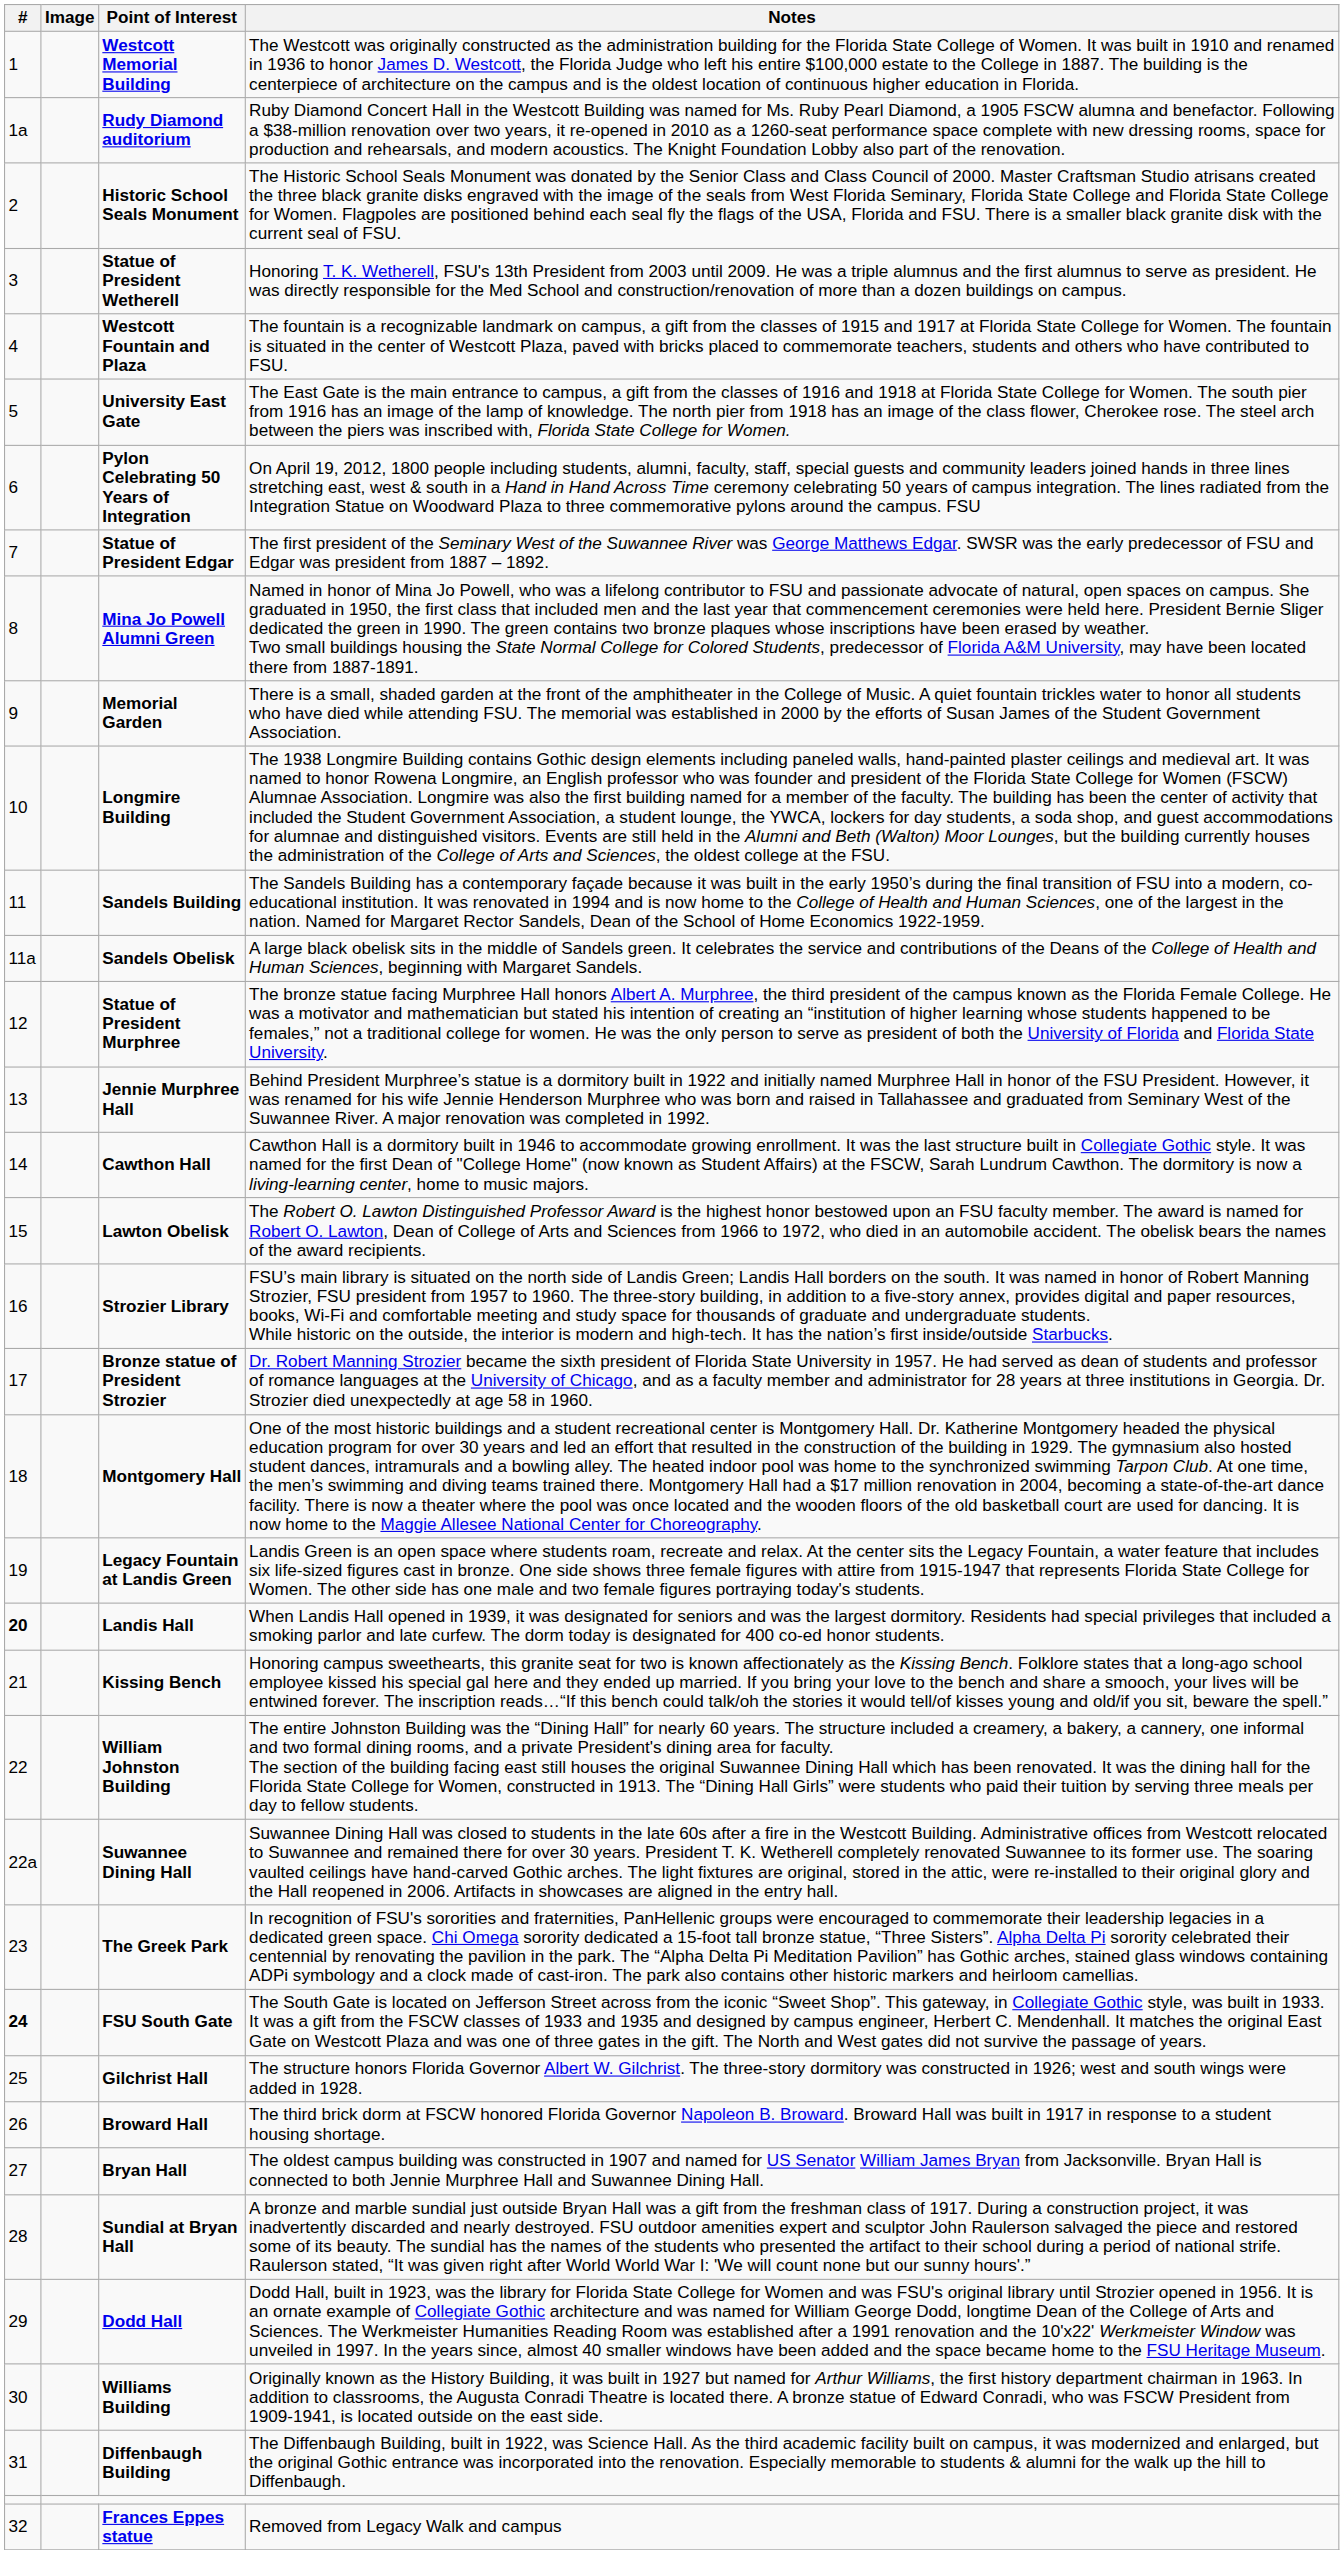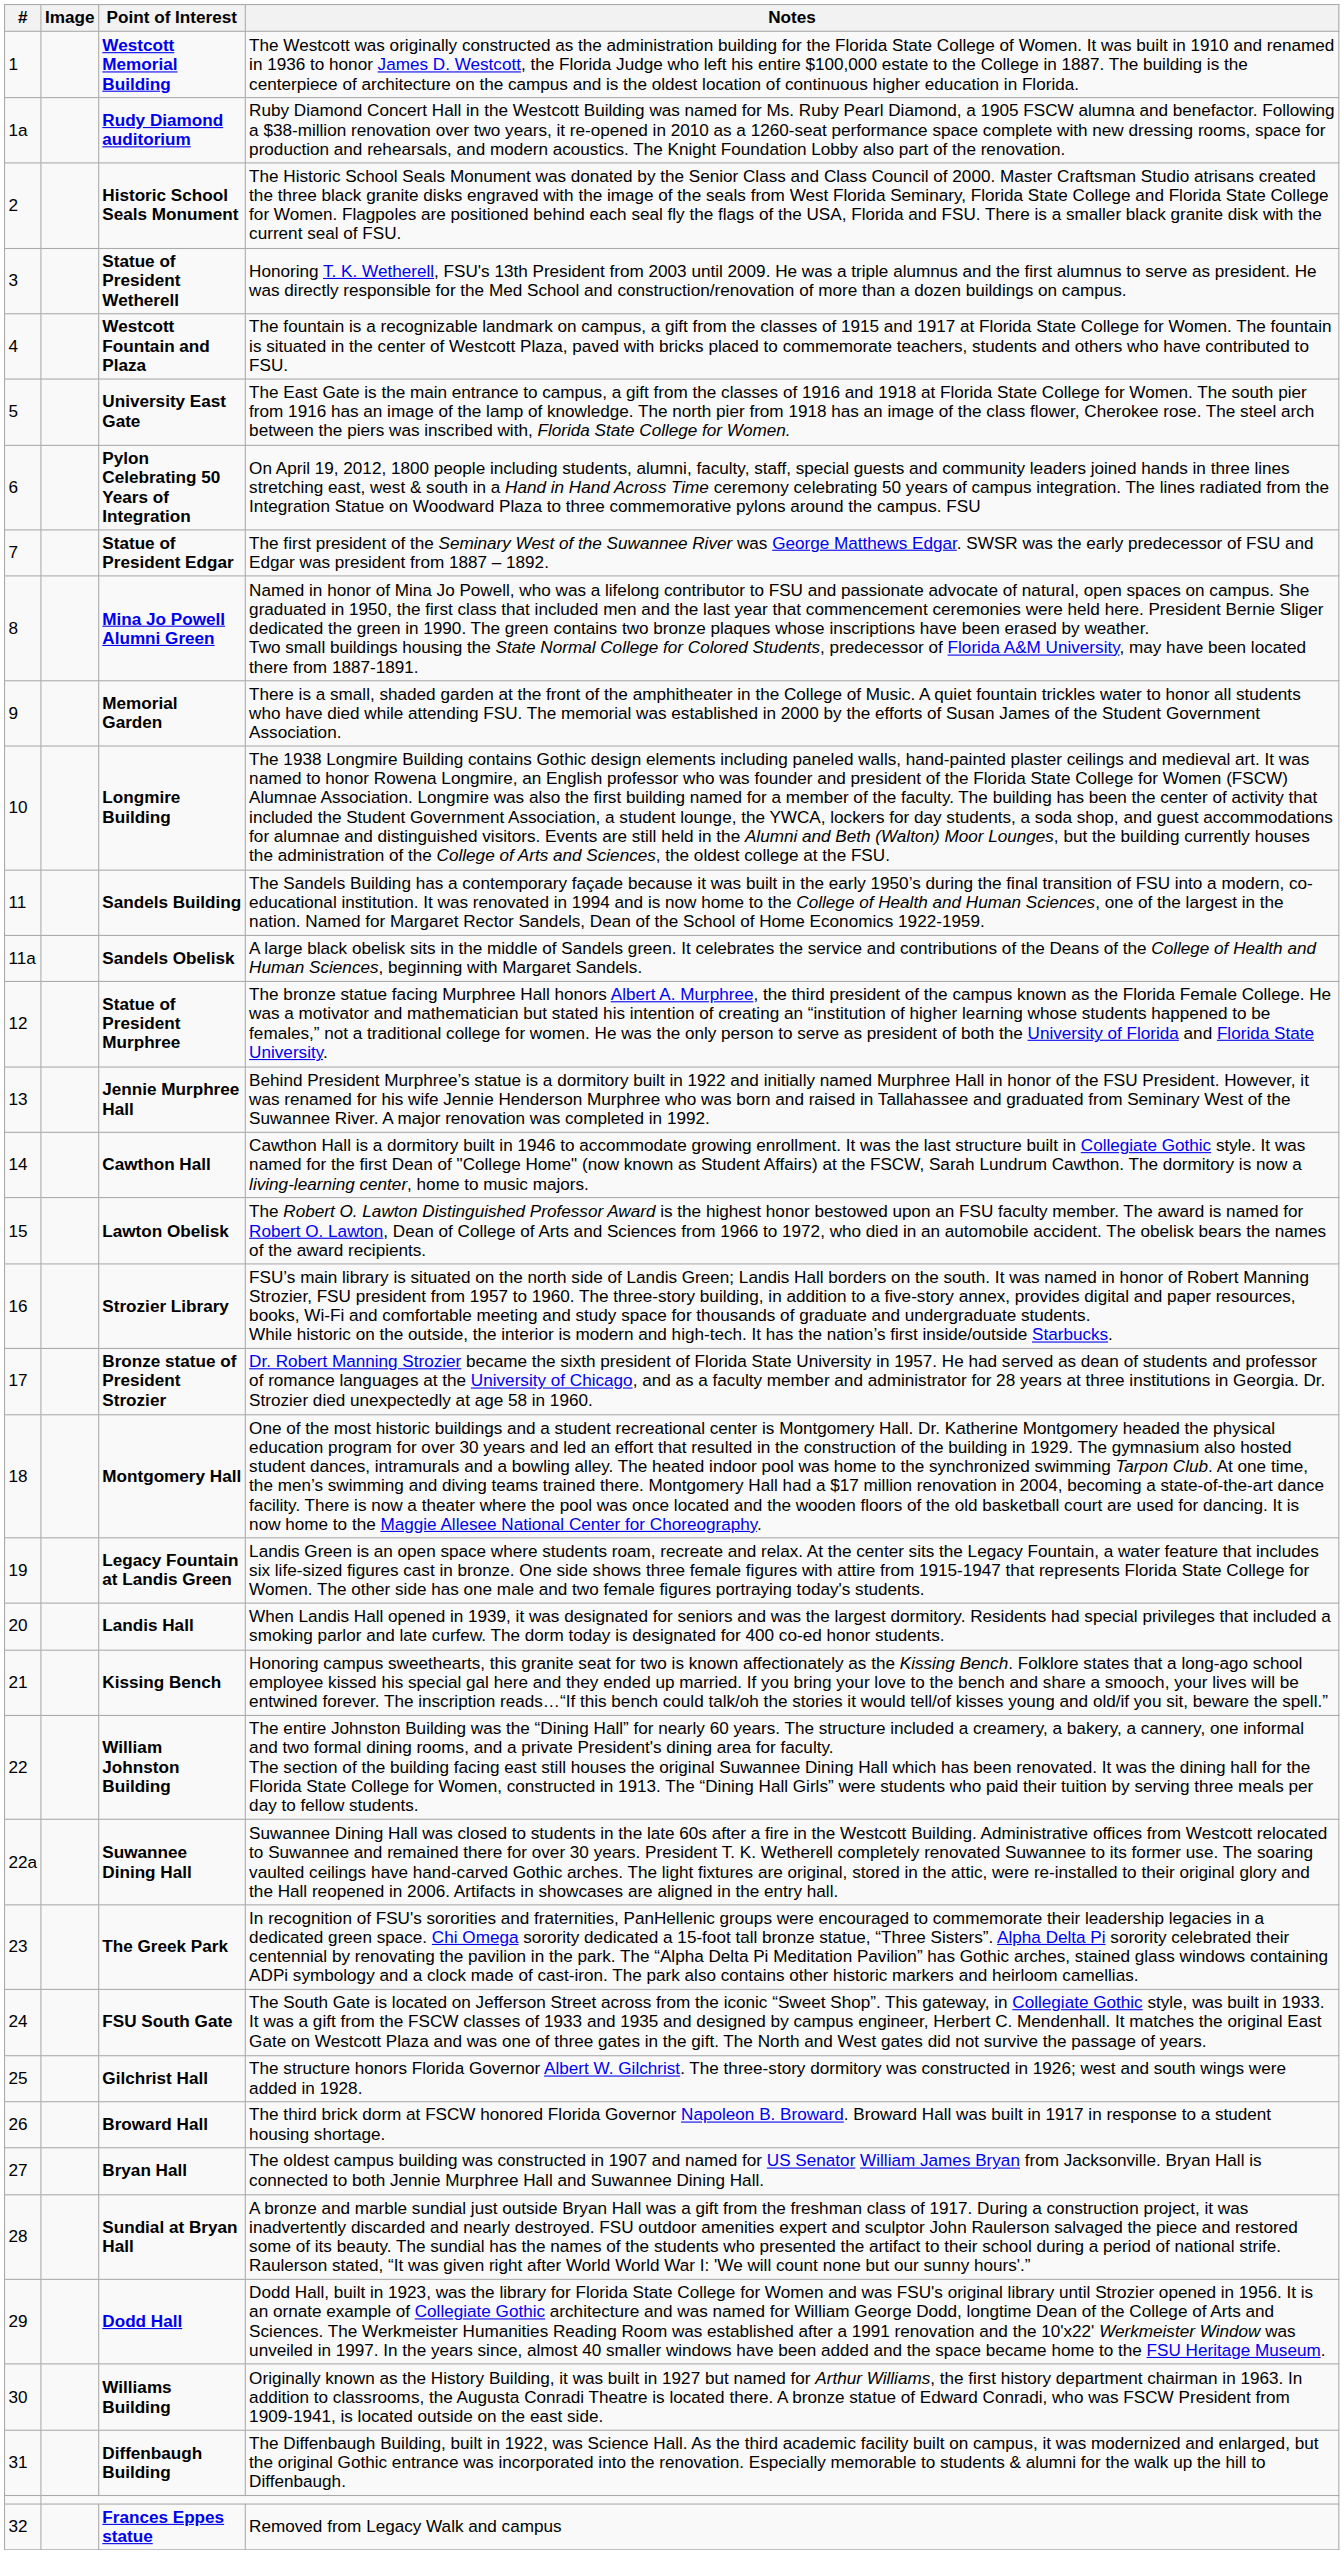(18, 1626) bold -> (18, 1626) normal
(18, 2022) bold -> (18, 2022) normal
